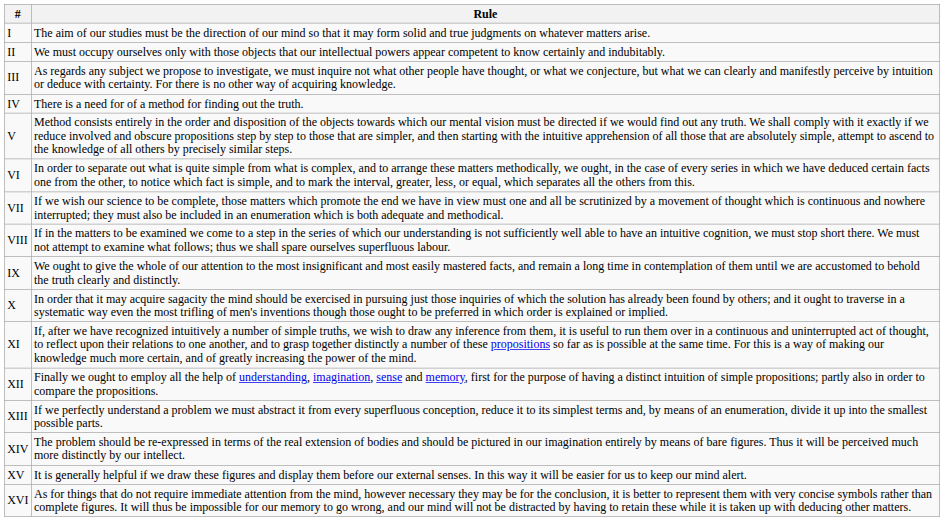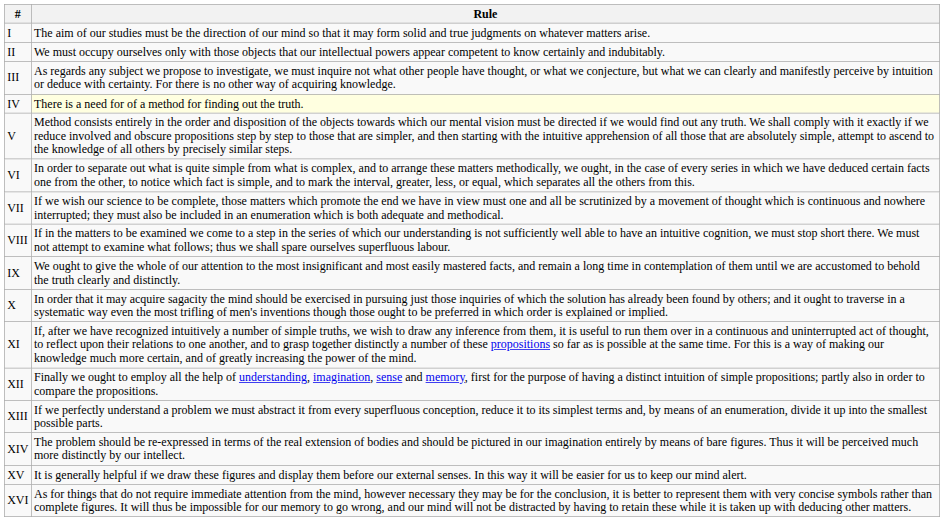(169, 103) no background -> (169, 103) lightyellow background
